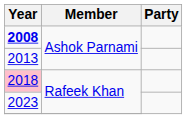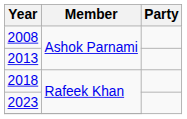(23, 37) bold -> (23, 37) normal
(23, 80) pink background -> (23, 80) no background
